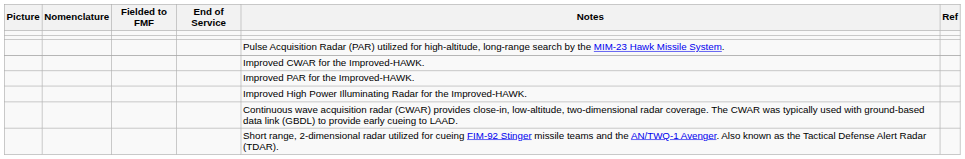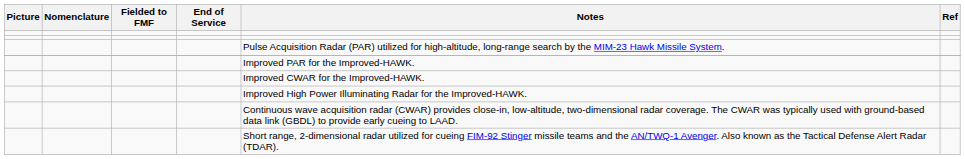(334, 63) Improved CWAR for the Improved-HAWK. -> (329, 63) Improved PAR for the Improved-HAWK.
(329, 78) Improved PAR for the Improved-HAWK. -> (334, 78) Improved CWAR for the Improved-HAWK.
